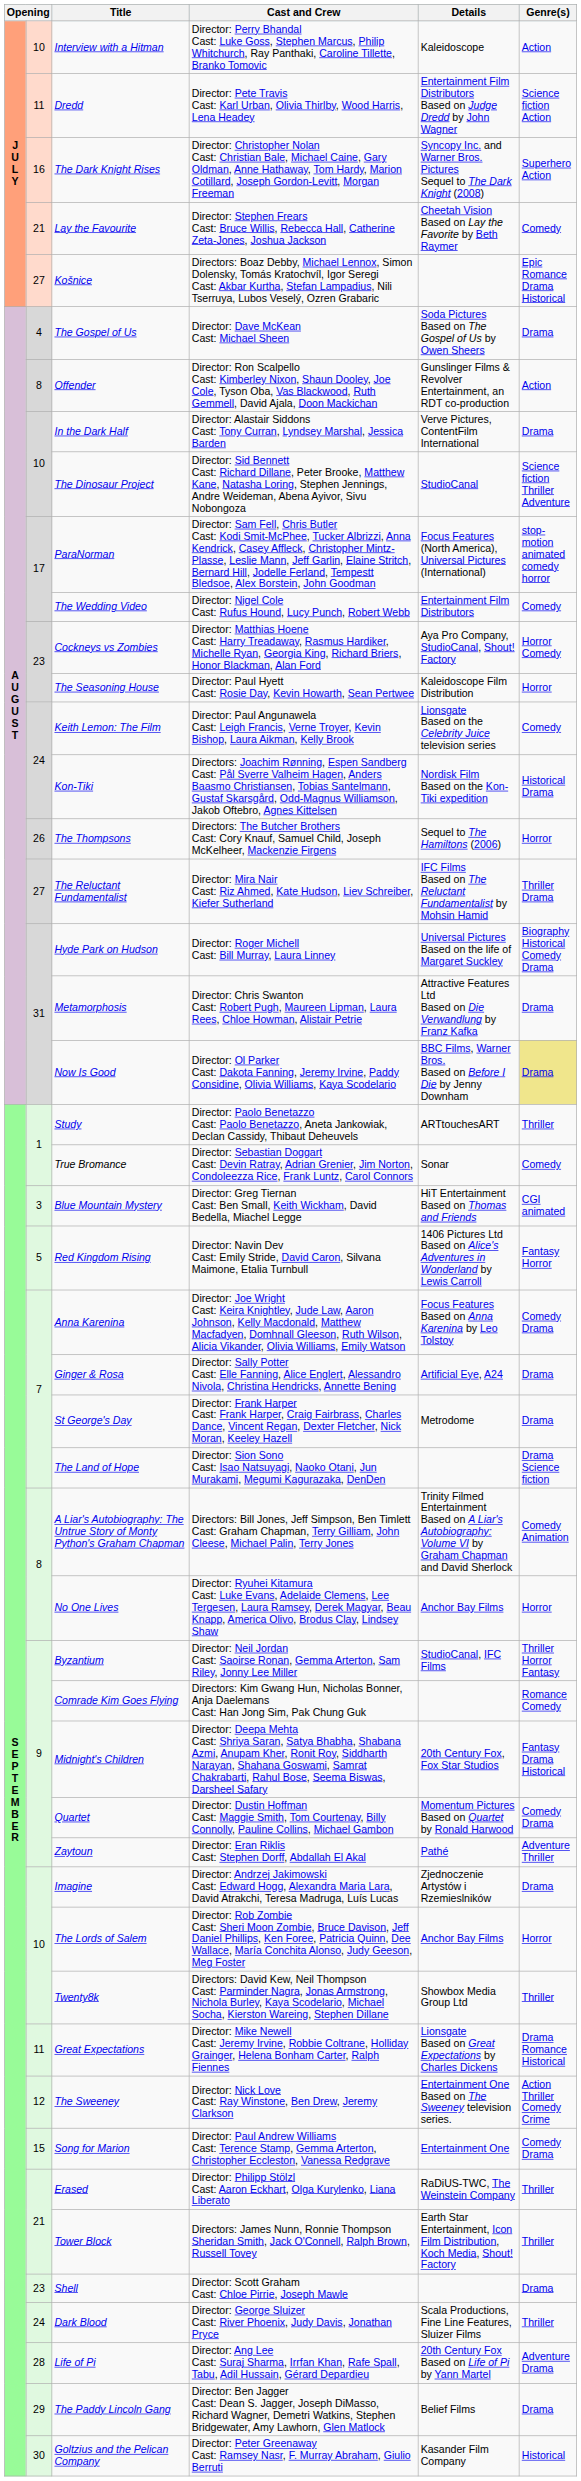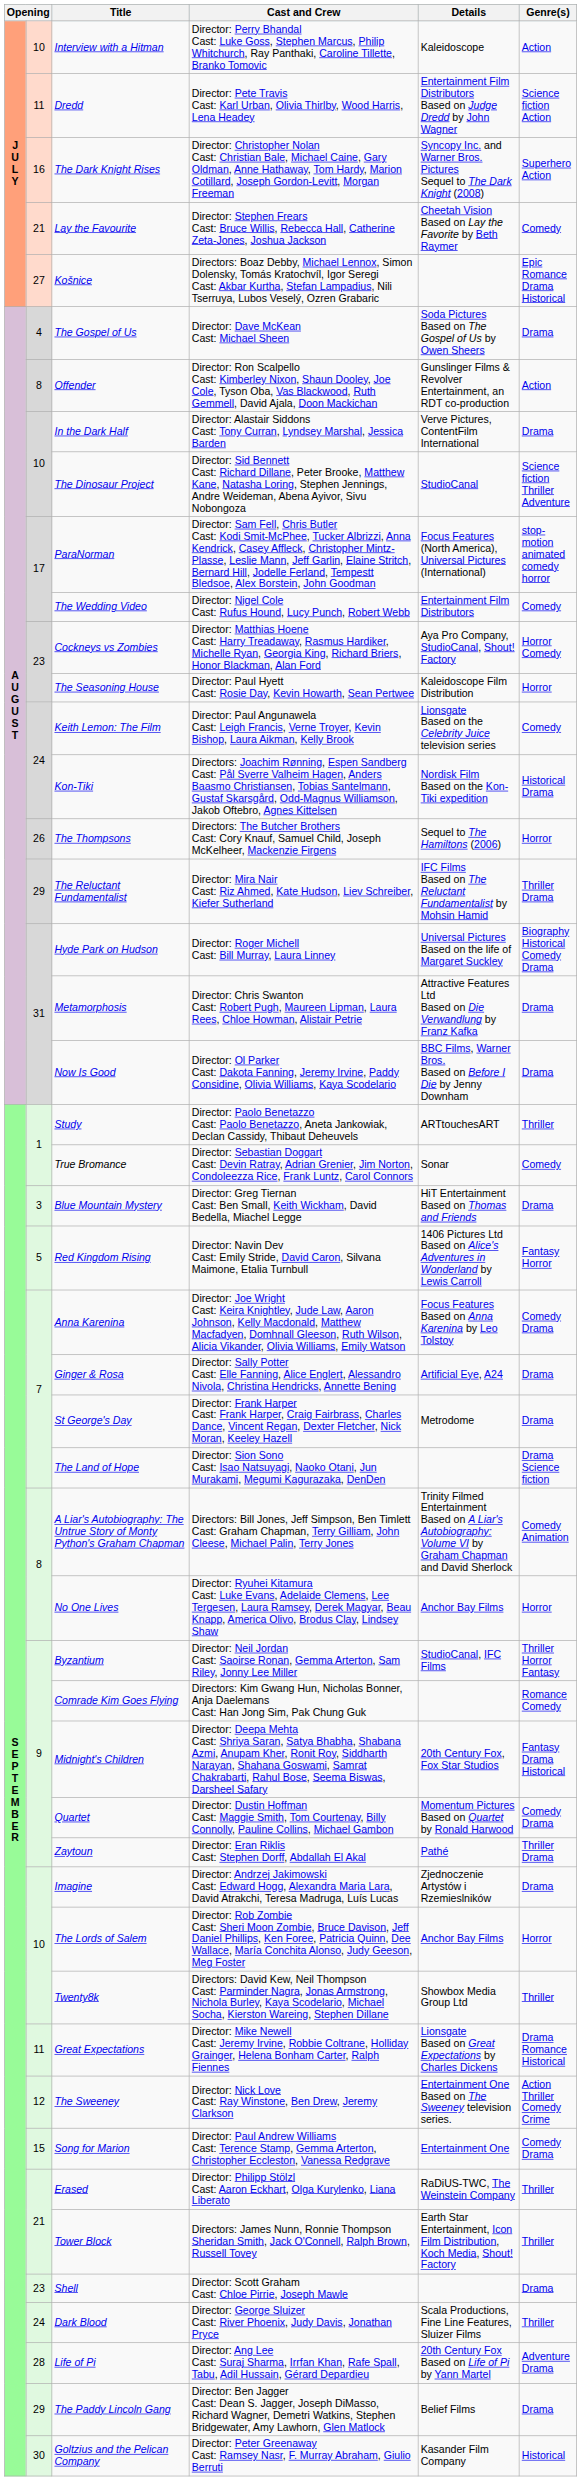(39, 891) 27 -> (39, 891) 29
(538, 1072) khaki background -> (538, 1072) no background
(543, 1205) CGI animated -> (538, 1205) Drama
(546, 1852) Adventure Thriller -> (538, 1852) Thriller Drama
